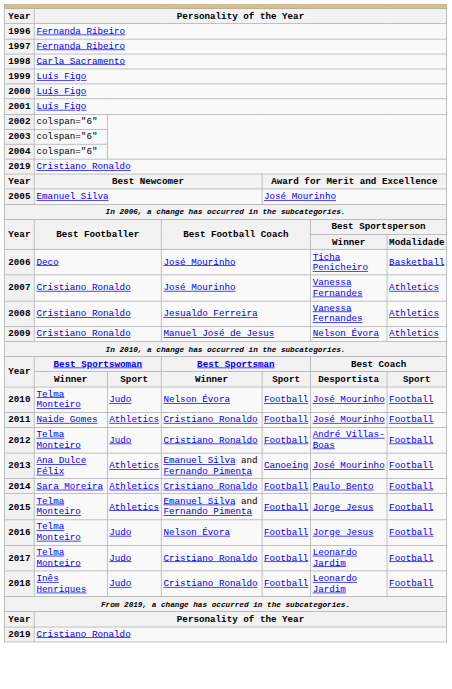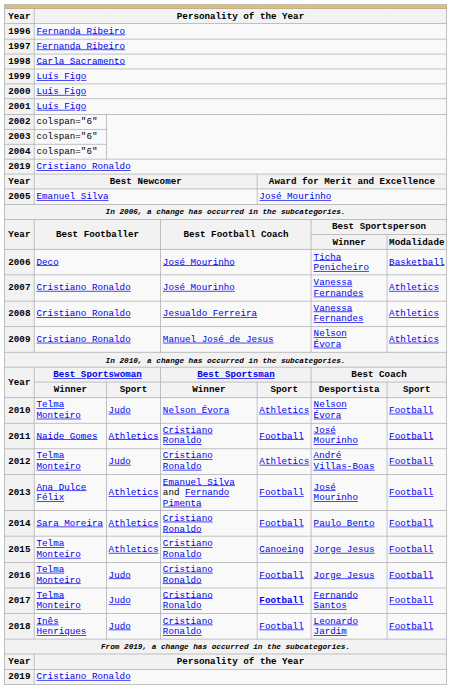(286, 400) Football -> (284, 410) Athletics
(349, 400) José Mourinho -> (330, 410) Nelson Évora
(286, 440) Football -> (284, 462) Athletics
(286, 466) Canoeing -> (282, 493) Football
(211, 507) Emanuel Silva and Fernando Pimenta -> (188, 549) Cristiano Ronaldo
(286, 507) Football -> (282, 549) Canoeing
(197, 532) Nelson Évora -> (188, 575) Cristiano Ronaldo
(286, 558) normal -> (282, 601) bold
(335, 558) Leonardo Jardim -> (336, 601) Fernando Santos
